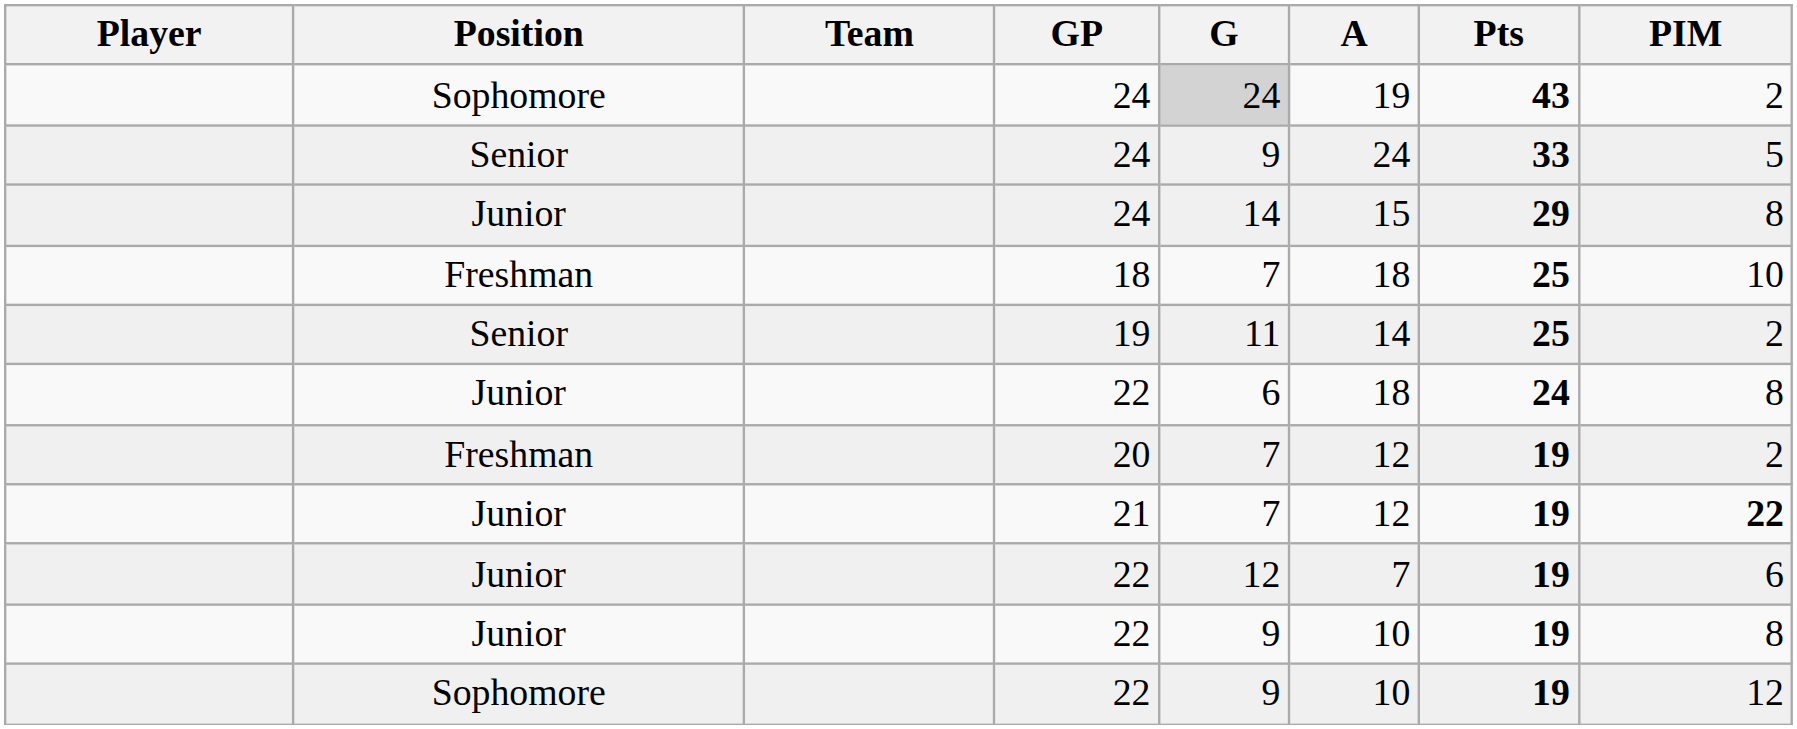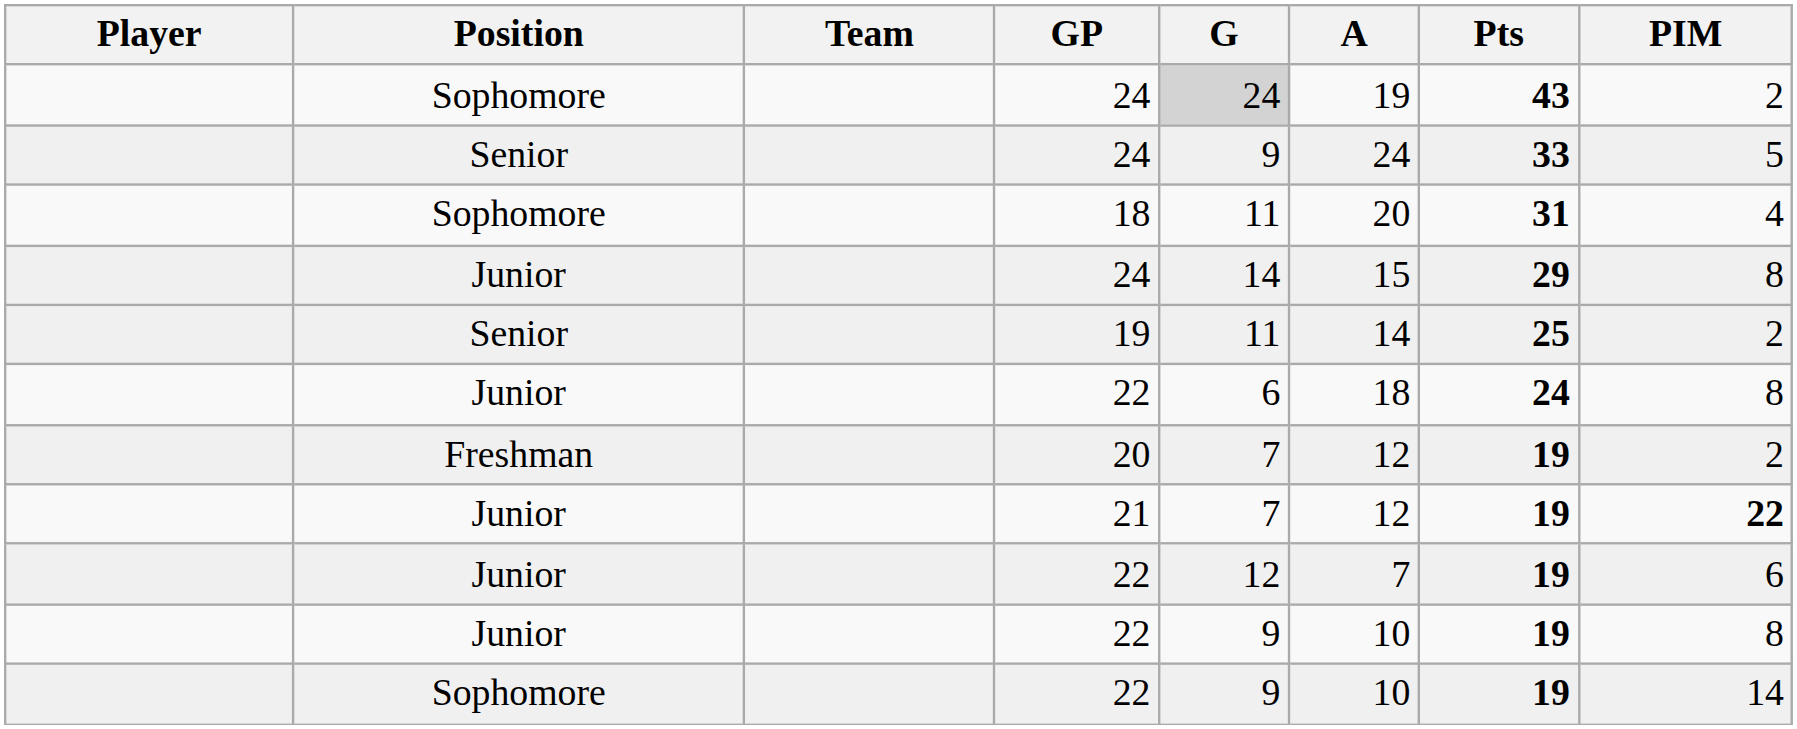+ row: (519, 214)
- row: (519, 273)
(1765, 693) 12 -> (1765, 693) 14
